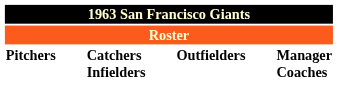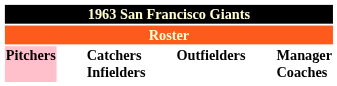(31, 55) no background -> (31, 55) pink background
